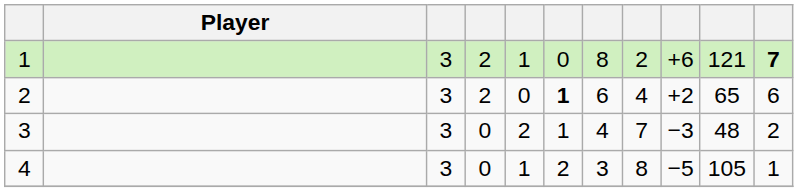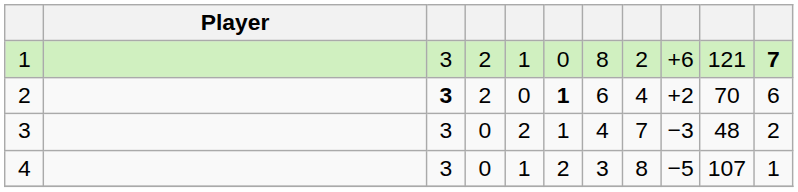(446, 95) normal -> (446, 95) bold
(727, 95) 65 -> (727, 95) 70
(727, 167) 105 -> (727, 167) 107
